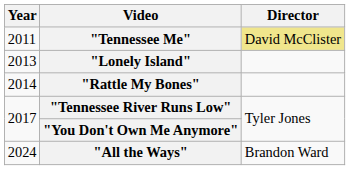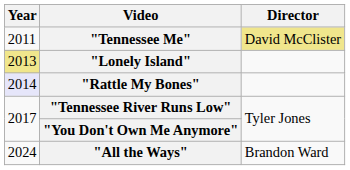(22, 61) no background -> (22, 61) khaki background
(22, 84) no background -> (22, 84) lavender background
